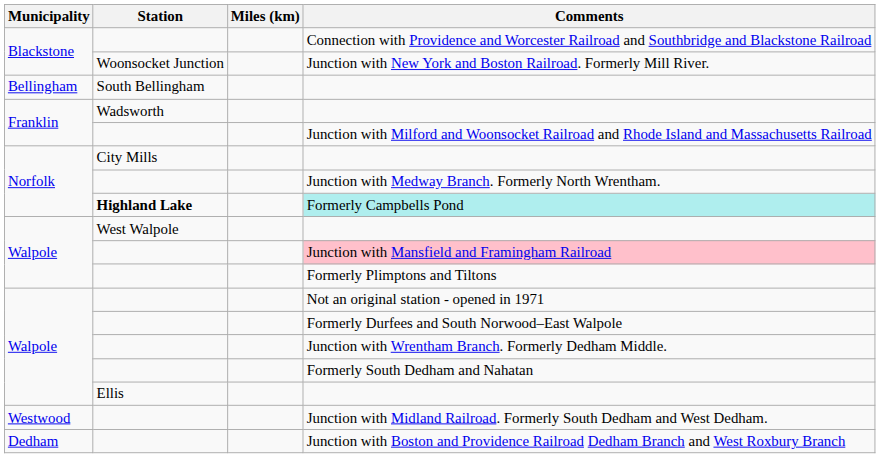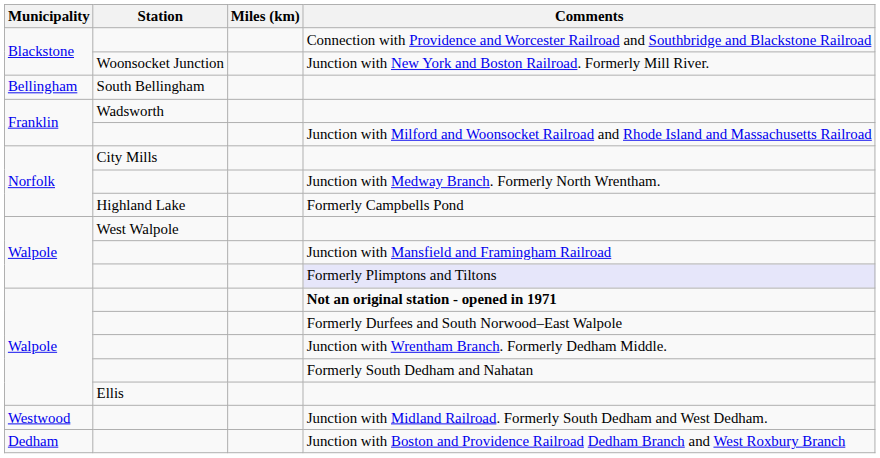(144, 205) bold -> (141, 205) normal
(385, 205) paleturquoise background -> (385, 205) no background
(459, 252) pink background -> (459, 252) no background
(402, 275) no background -> (402, 275) lavender background
(425, 299) normal -> (432, 299) bold
